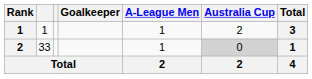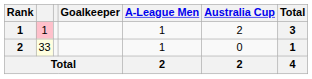(45, 30) no background -> (45, 30) pink background
(45, 47) no background -> (45, 47) lightyellow background
(240, 47) lightgrey background -> (240, 47) no background
